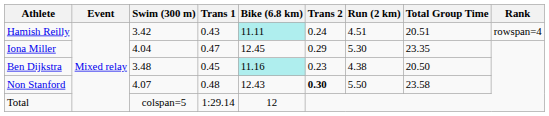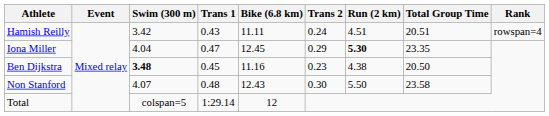(252, 31) paleturquoise background -> (252, 31) no background
(357, 49) normal -> (357, 49) bold
(142, 67) normal -> (142, 67) bold
(253, 67) paleturquoise background -> (253, 67) no background
(317, 85) bold -> (317, 85) normal
